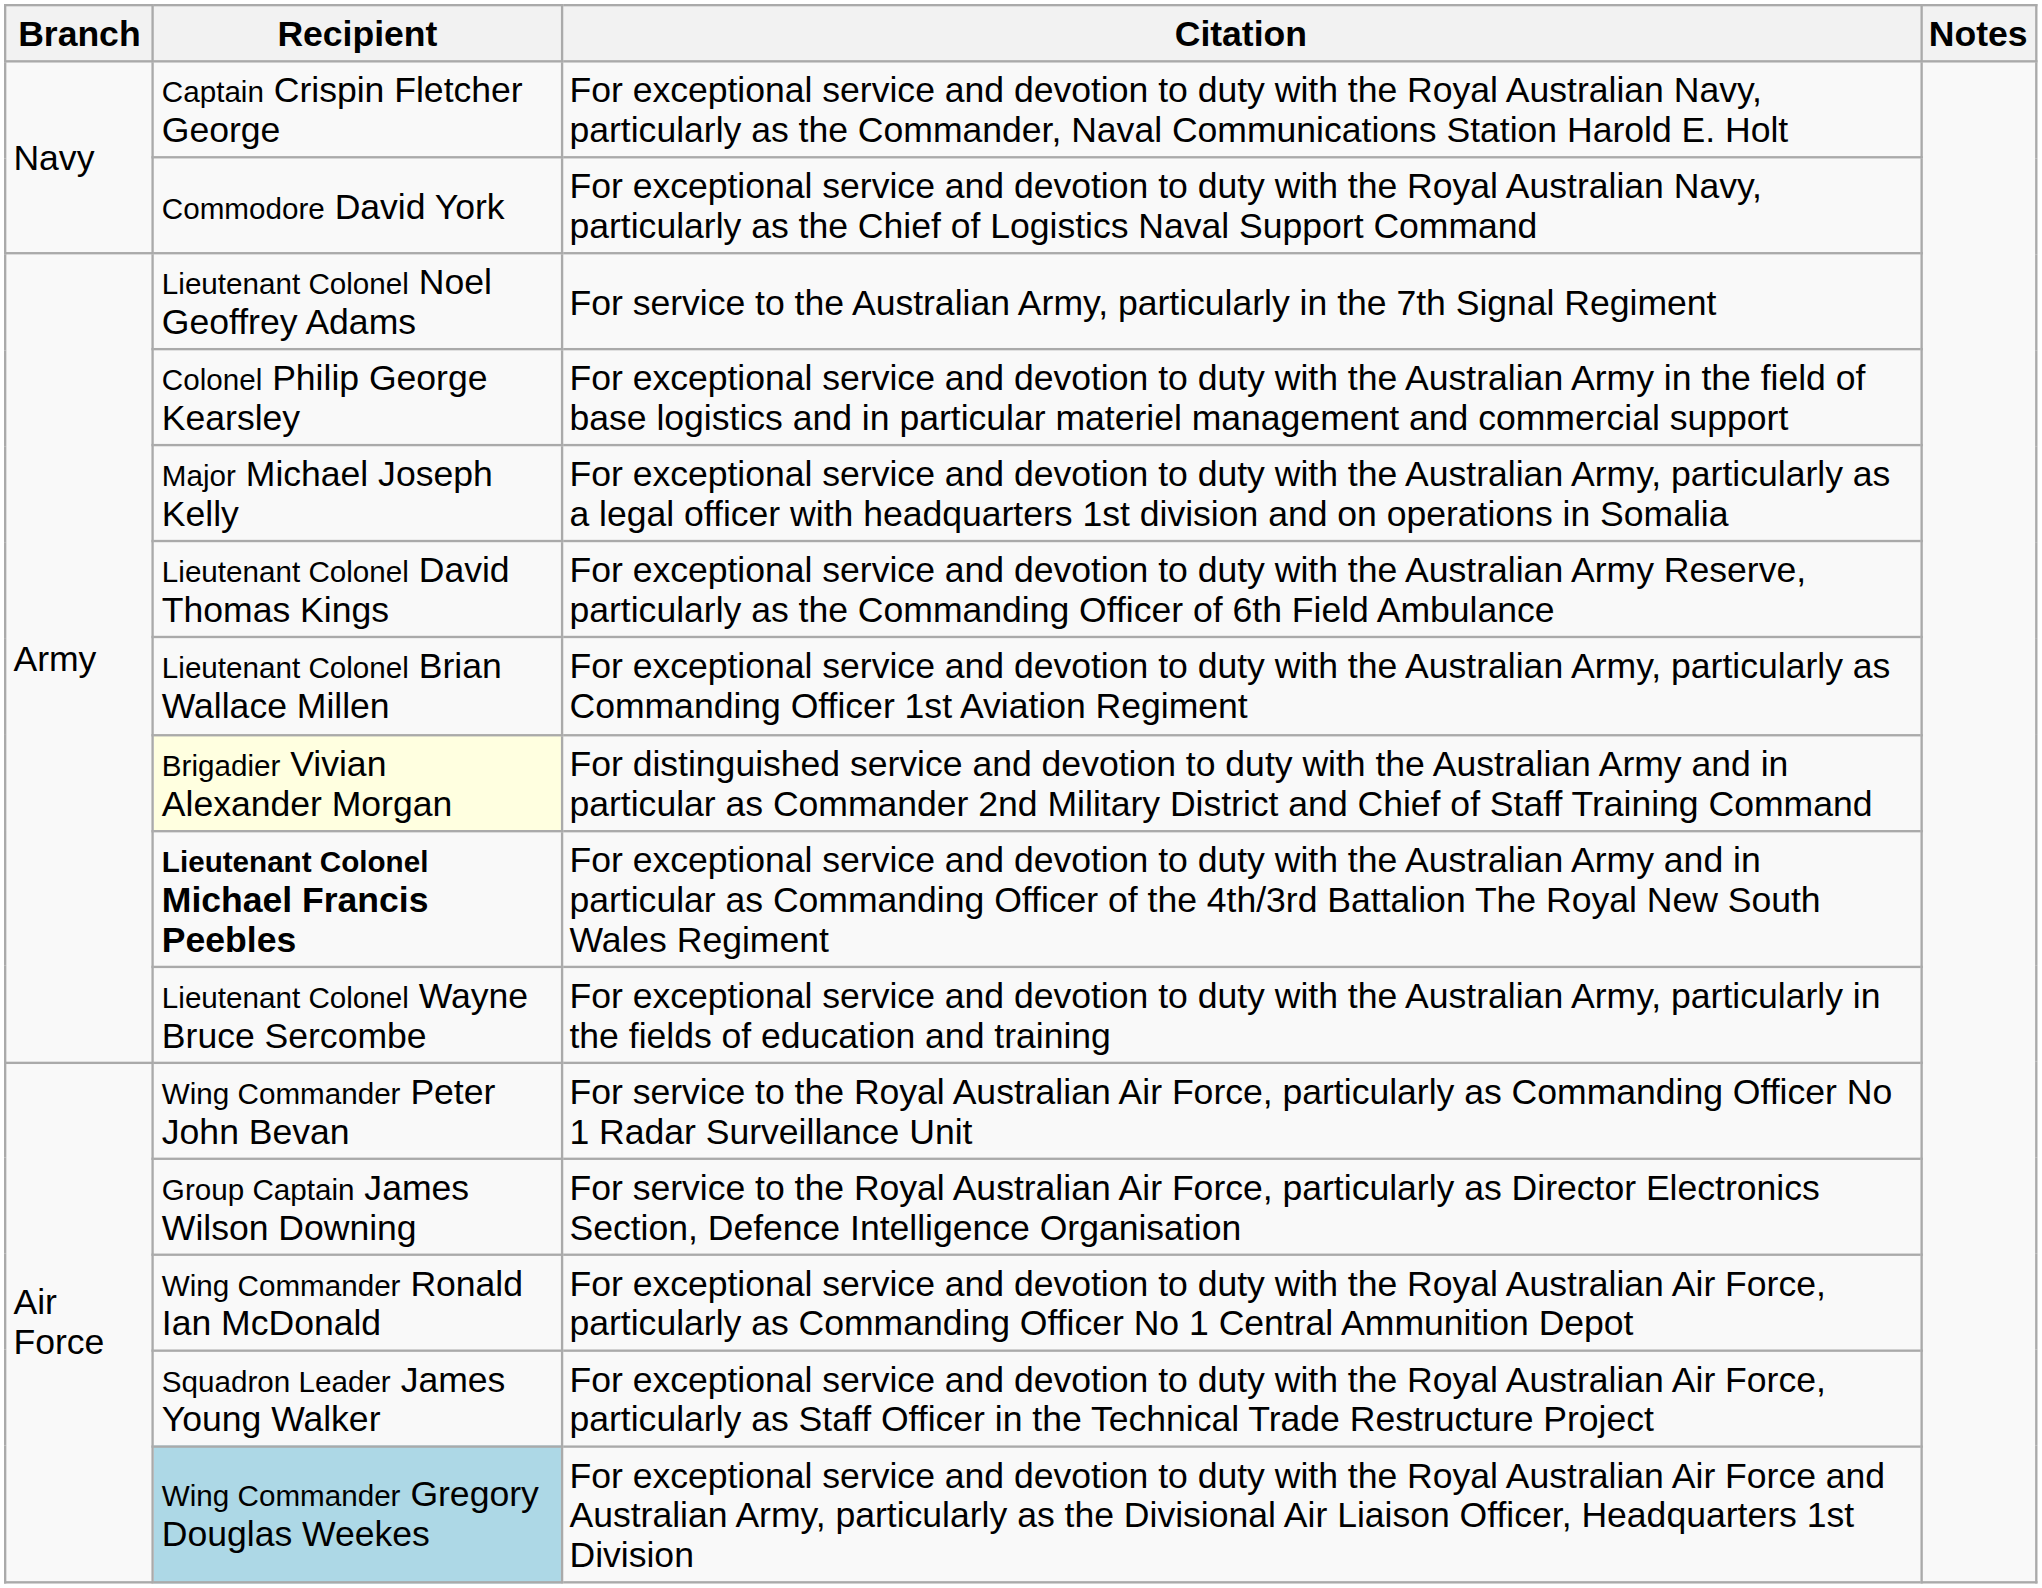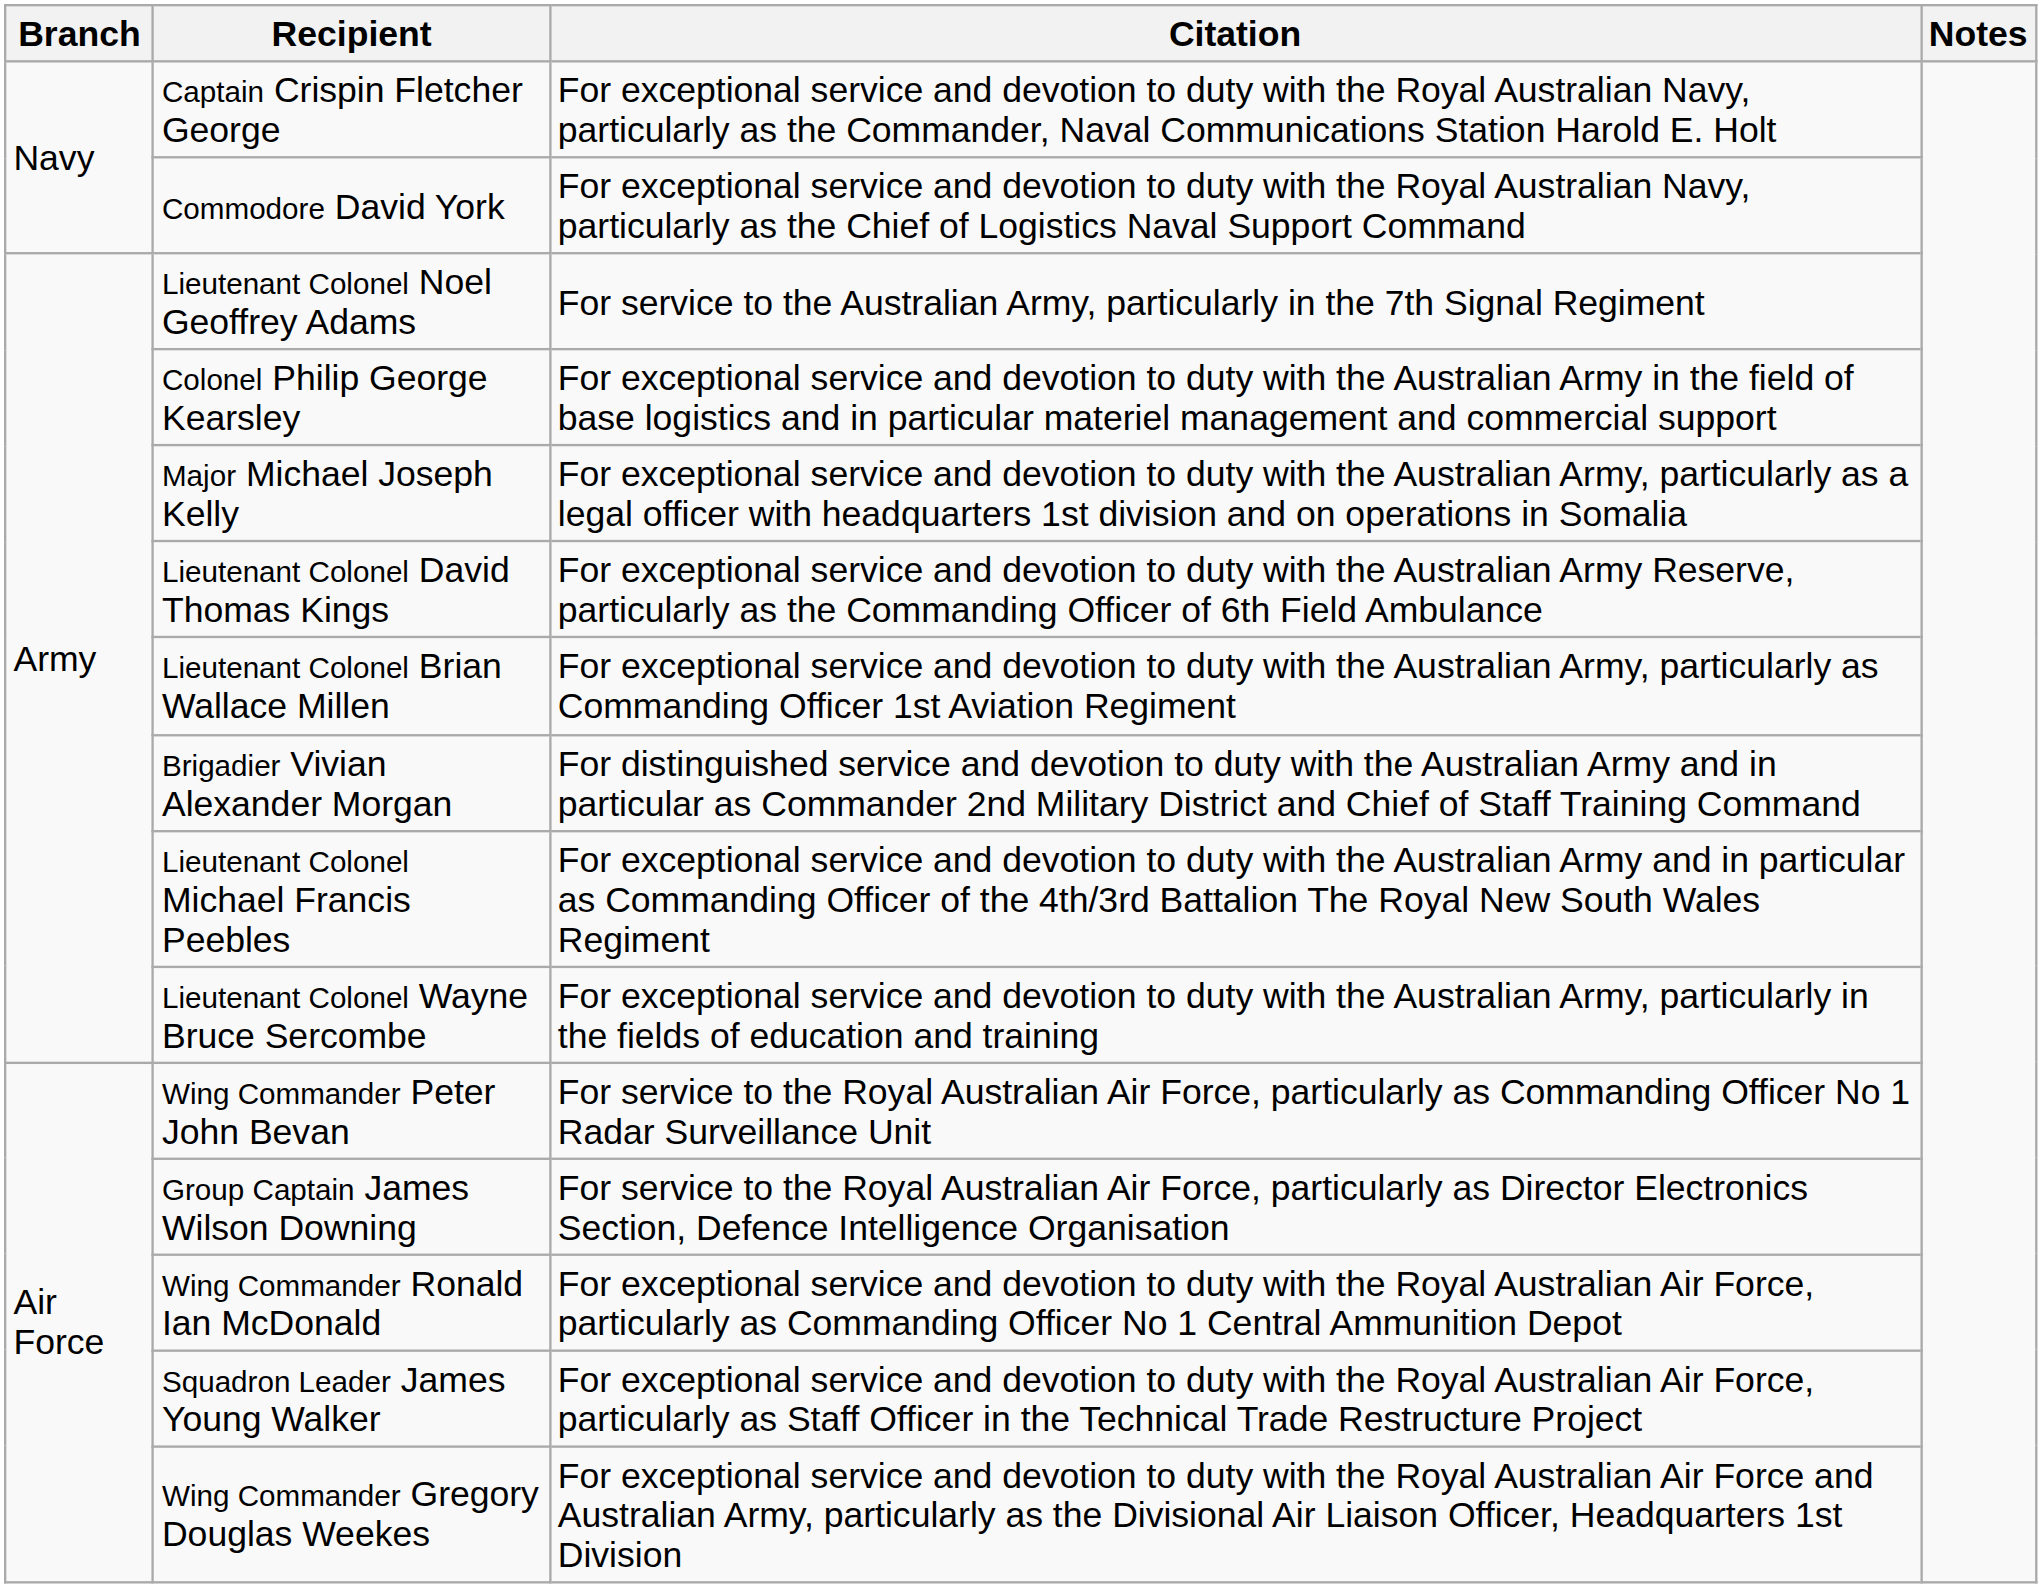(307, 782) lightyellow background -> (307, 782) no background
(295, 898) bold -> (286, 902) normal
(350, 1515) lightblue background -> (350, 1515) no background
